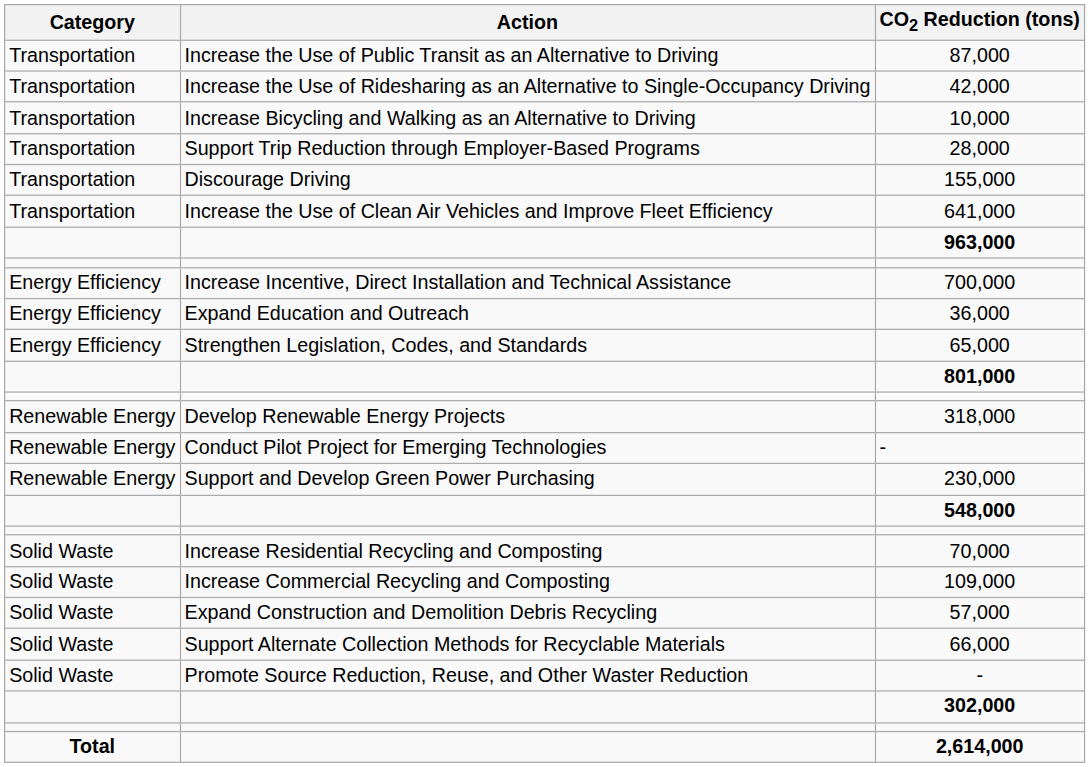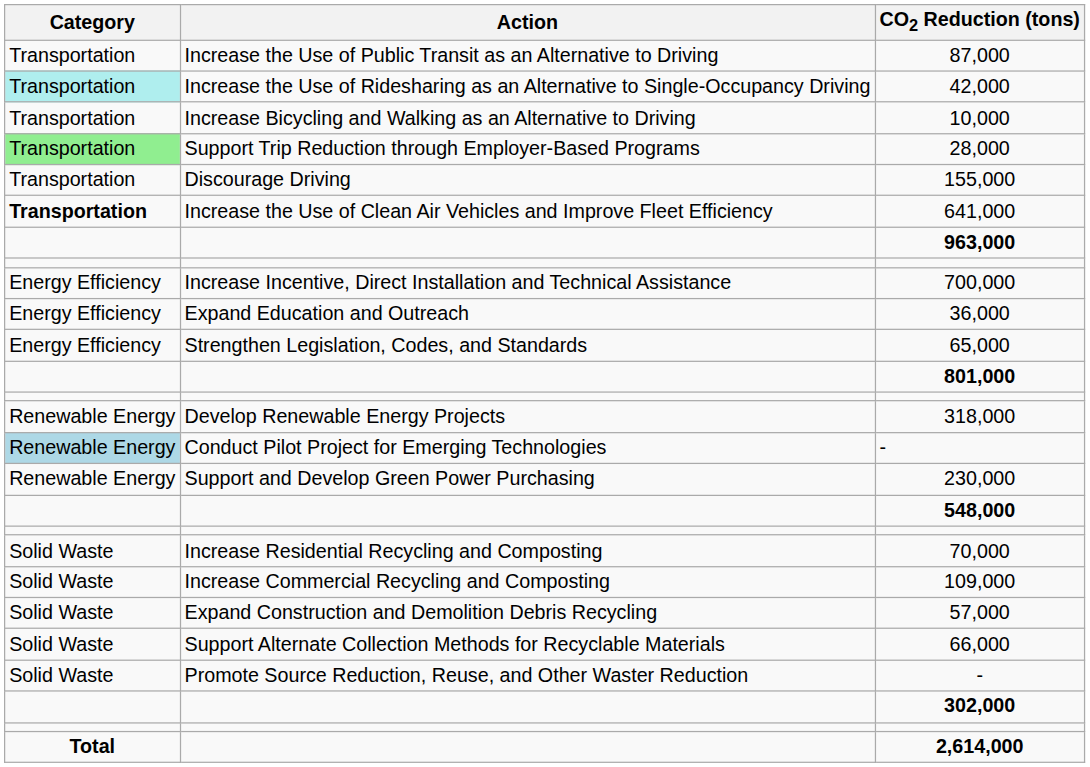(72, 86) no background -> (72, 86) paleturquoise background
(72, 148) no background -> (72, 148) lightgreen background
(72, 211) normal -> (78, 211) bold
(92, 447) no background -> (92, 447) lightblue background
